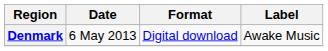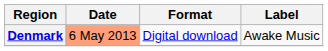(103, 35) no background -> (103, 35) lightsalmon background
